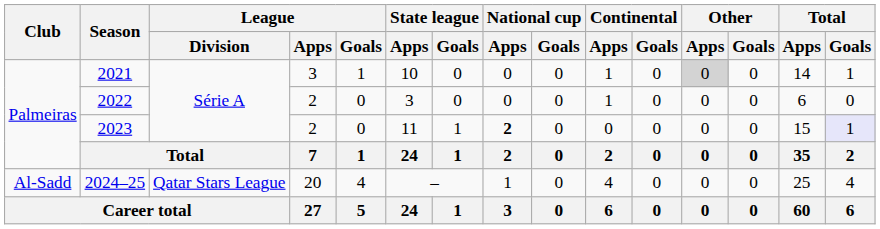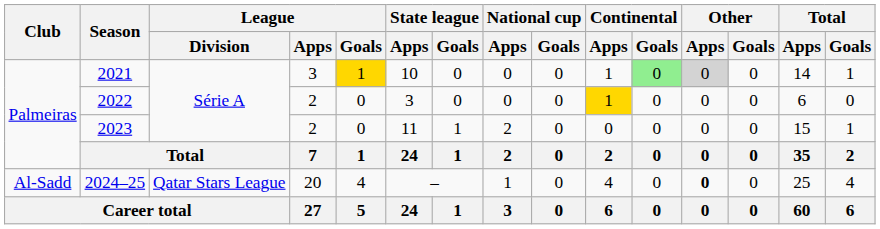(361, 73) no background -> (361, 73) gold background
(657, 73) no background -> (657, 73) lightgreen background
(609, 100) no background -> (609, 100) gold background
(507, 127) bold -> (507, 127) normal
(850, 127) lavender background -> (850, 127) no background
(705, 182) normal -> (705, 182) bold
